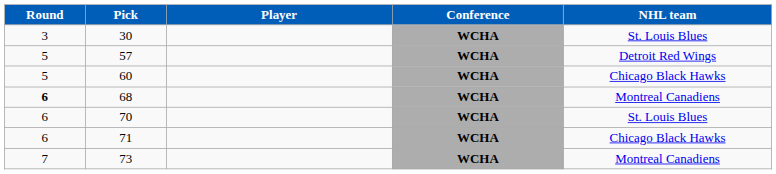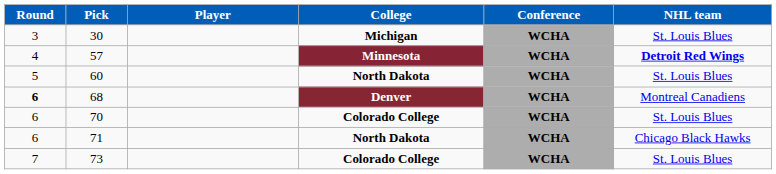+ column: (391, 14)
(45, 55) 5 -> (35, 55) 4
(668, 55) normal -> (693, 55) bold
(668, 76) Chicago Black Hawks -> (693, 76) St. Louis Blues
(668, 158) Montreal Canadiens -> (693, 158) St. Louis Blues
